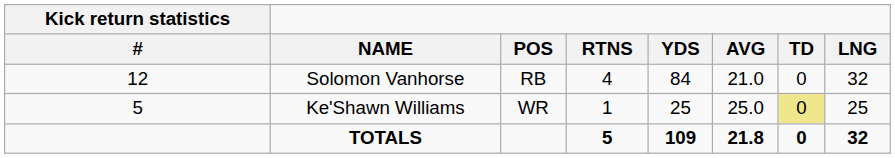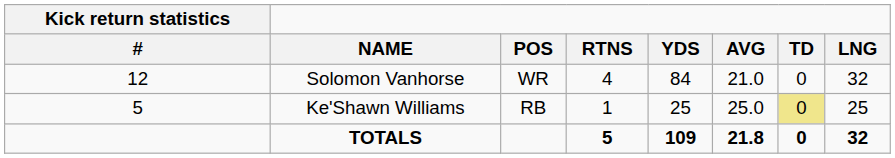(533, 78) RB -> (533, 78) WR
(533, 108) WR -> (533, 108) RB
